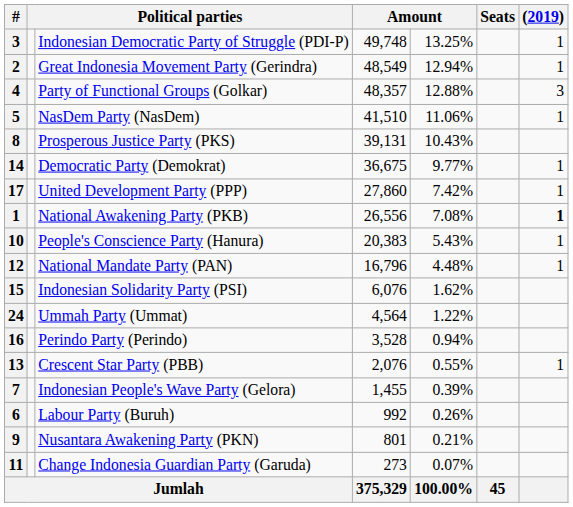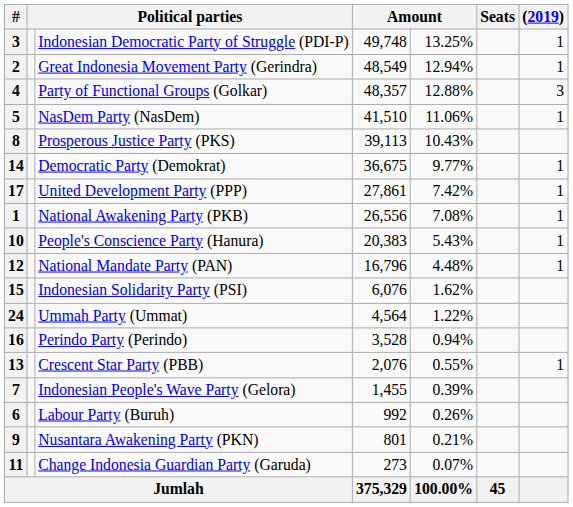(385, 141) 39,131 -> (386, 141) 39,113
(385, 191) 27,860 -> (385, 191) 27,861
(560, 215) bold -> (560, 215) normal
